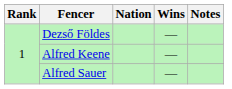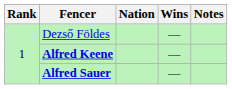(76, 53) normal -> (78, 53) bold
(74, 73) normal -> (77, 73) bold
